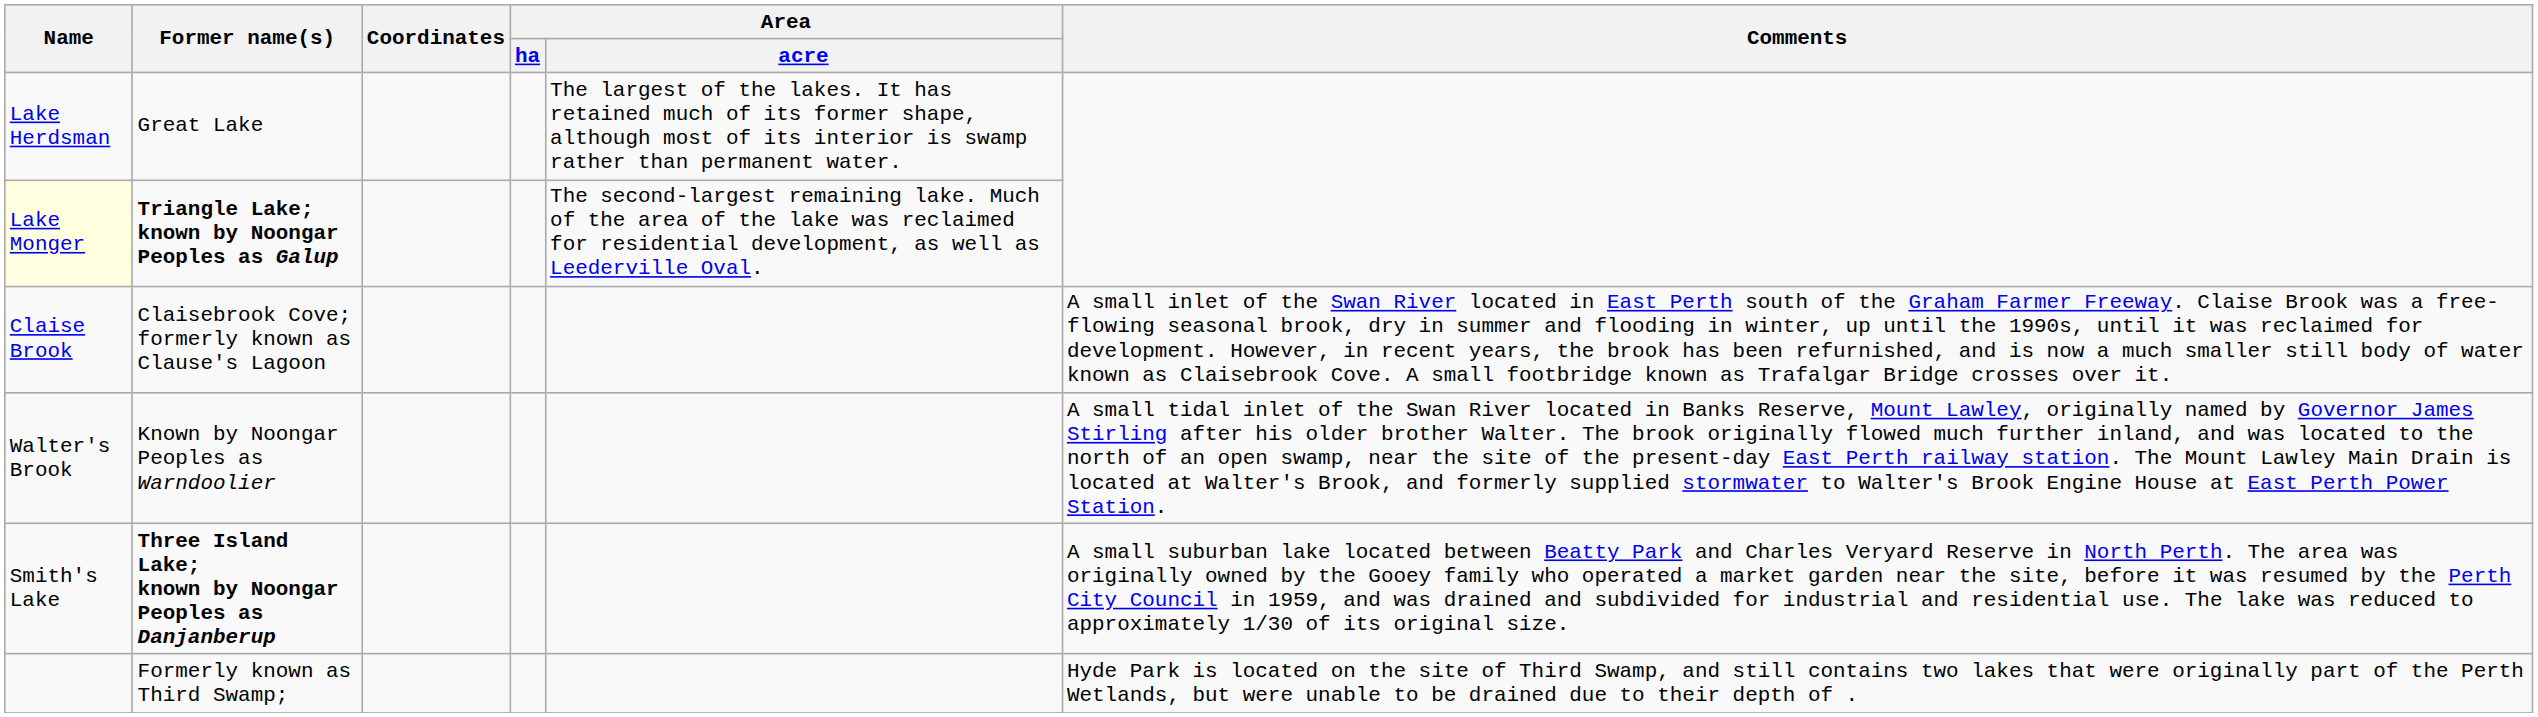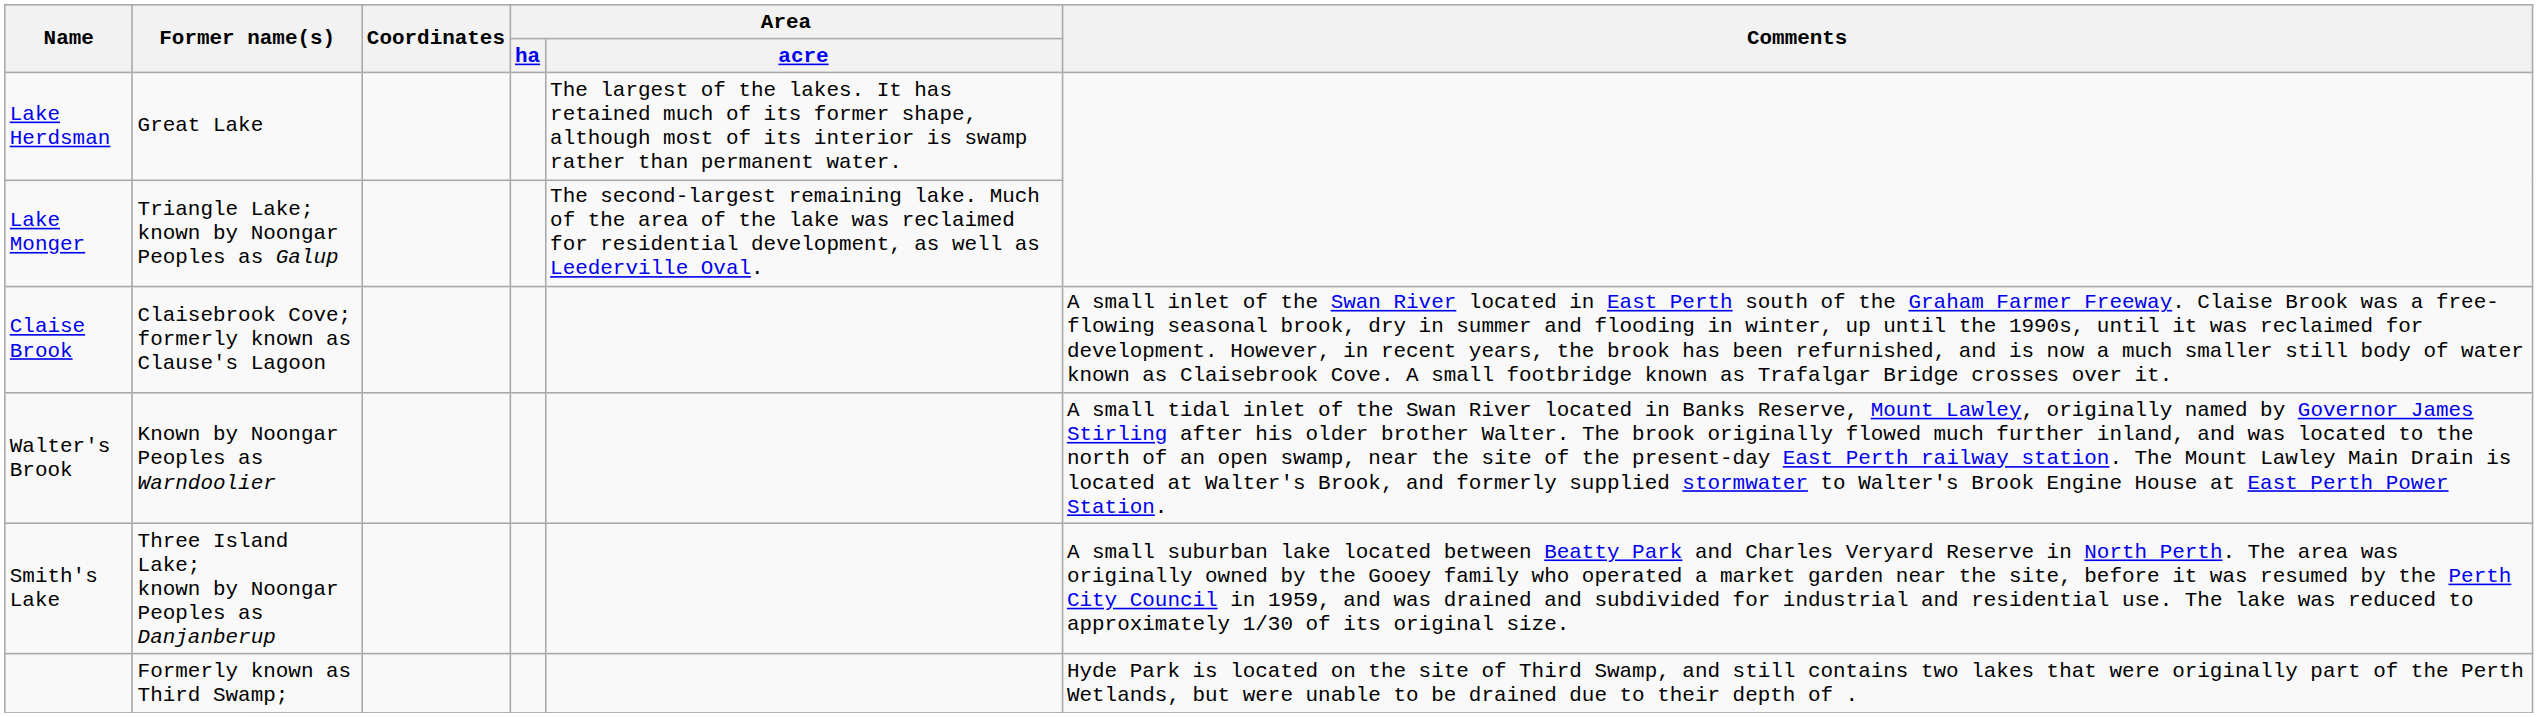(47, 233) lightyellow background -> (47, 233) no background
(238, 233) bold -> (238, 233) normal
(238, 589) bold -> (238, 589) normal
